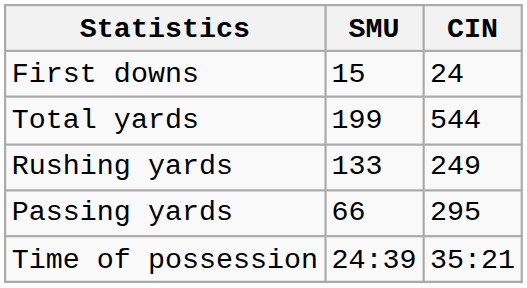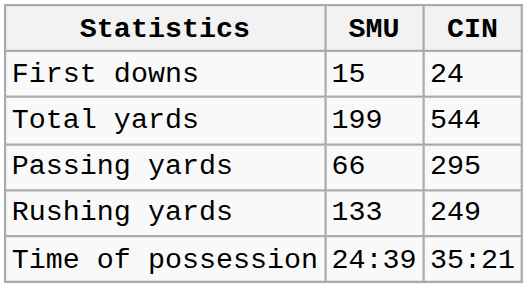rows swapped: (122, 167) <-> (122, 213)
